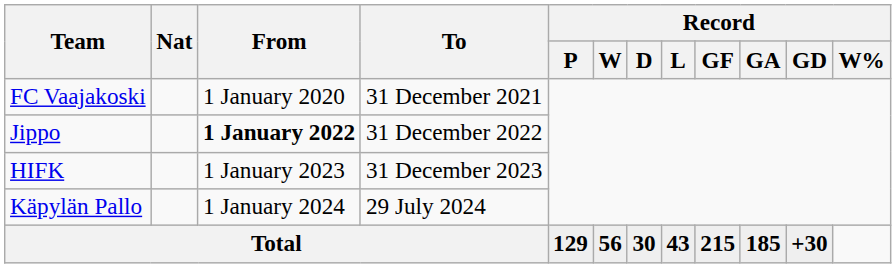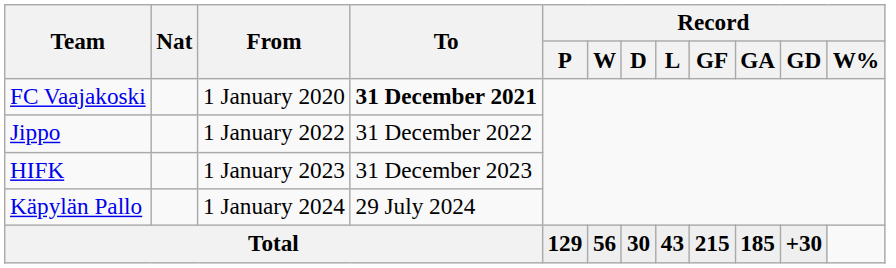(454, 96) normal -> (446, 96) bold
(279, 133) bold -> (274, 133) normal
